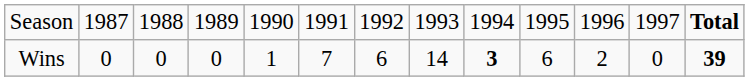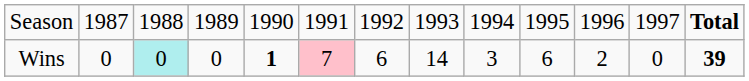(161, 57) no background -> (161, 57) paleturquoise background
(271, 57) normal -> (271, 57) bold
(327, 57) no background -> (327, 57) pink background
(492, 57) bold -> (492, 57) normal
